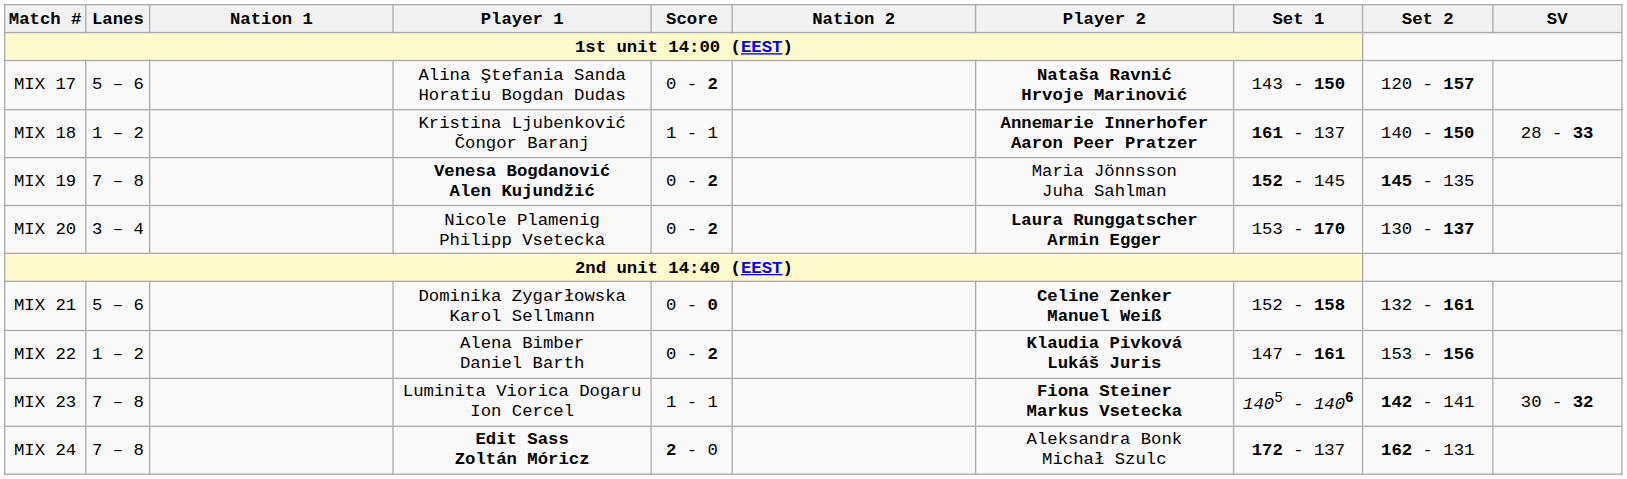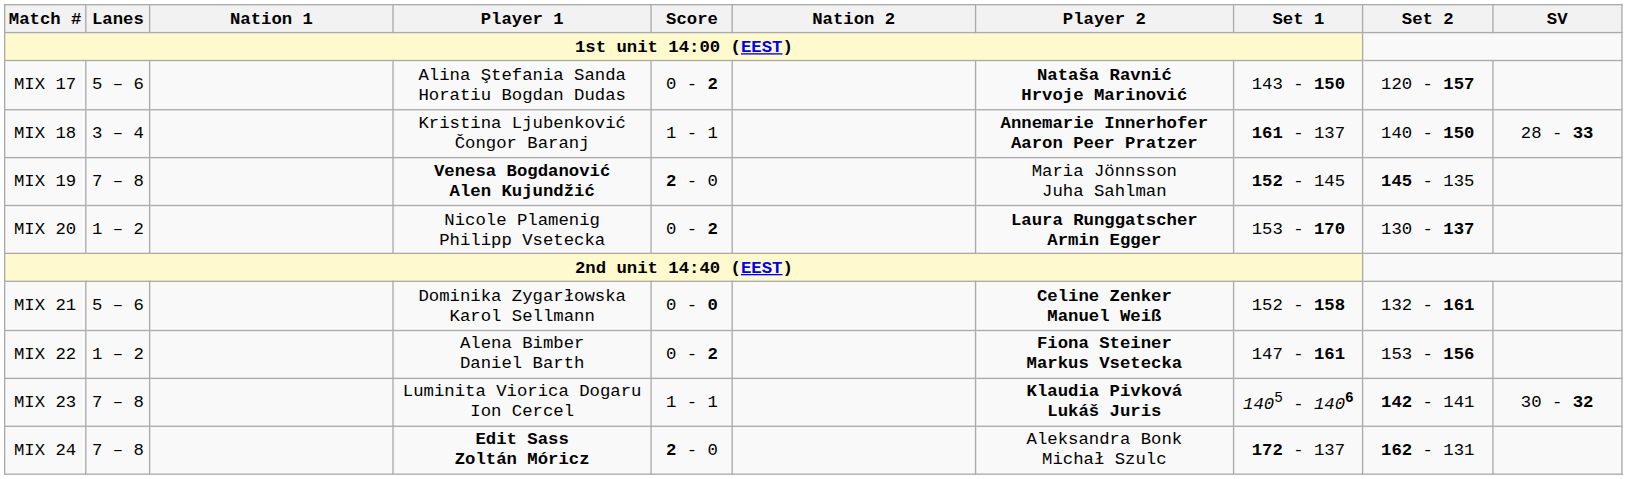(118, 133) 1 – 2 -> (118, 133) 3 – 4
(692, 181) 0 - 2 -> (692, 181) 2 - 0
(118, 229) 3 – 4 -> (118, 229) 1 – 2
(1104, 354) Klaudia Pivková Lukáš Juris -> (1104, 354) Fiona Steiner Markus Vsetecka
(1104, 402) Fiona Steiner Markus Vsetecka -> (1104, 402) Klaudia Pivková Lukáš Juris
